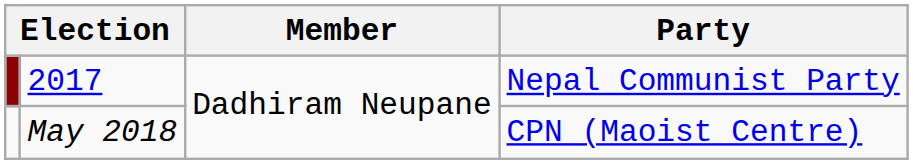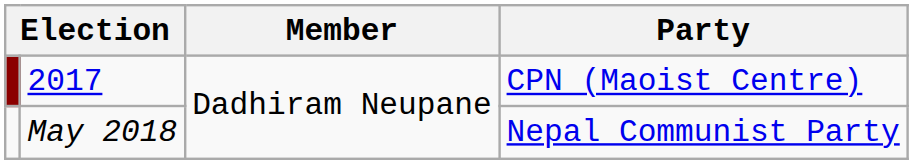(703, 81) Nepal Communist Party -> (684, 81) CPN (Maoist Centre)
(684, 132) CPN (Maoist Centre) -> (703, 132) Nepal Communist Party
